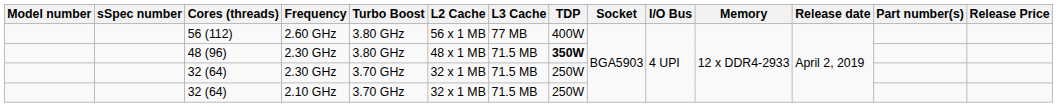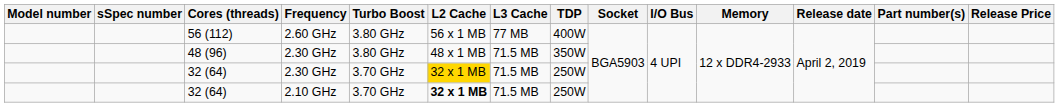(568, 53) bold -> (569, 53) normal
(458, 72) no background -> (458, 72) gold background
(458, 92) normal -> (459, 92) bold
